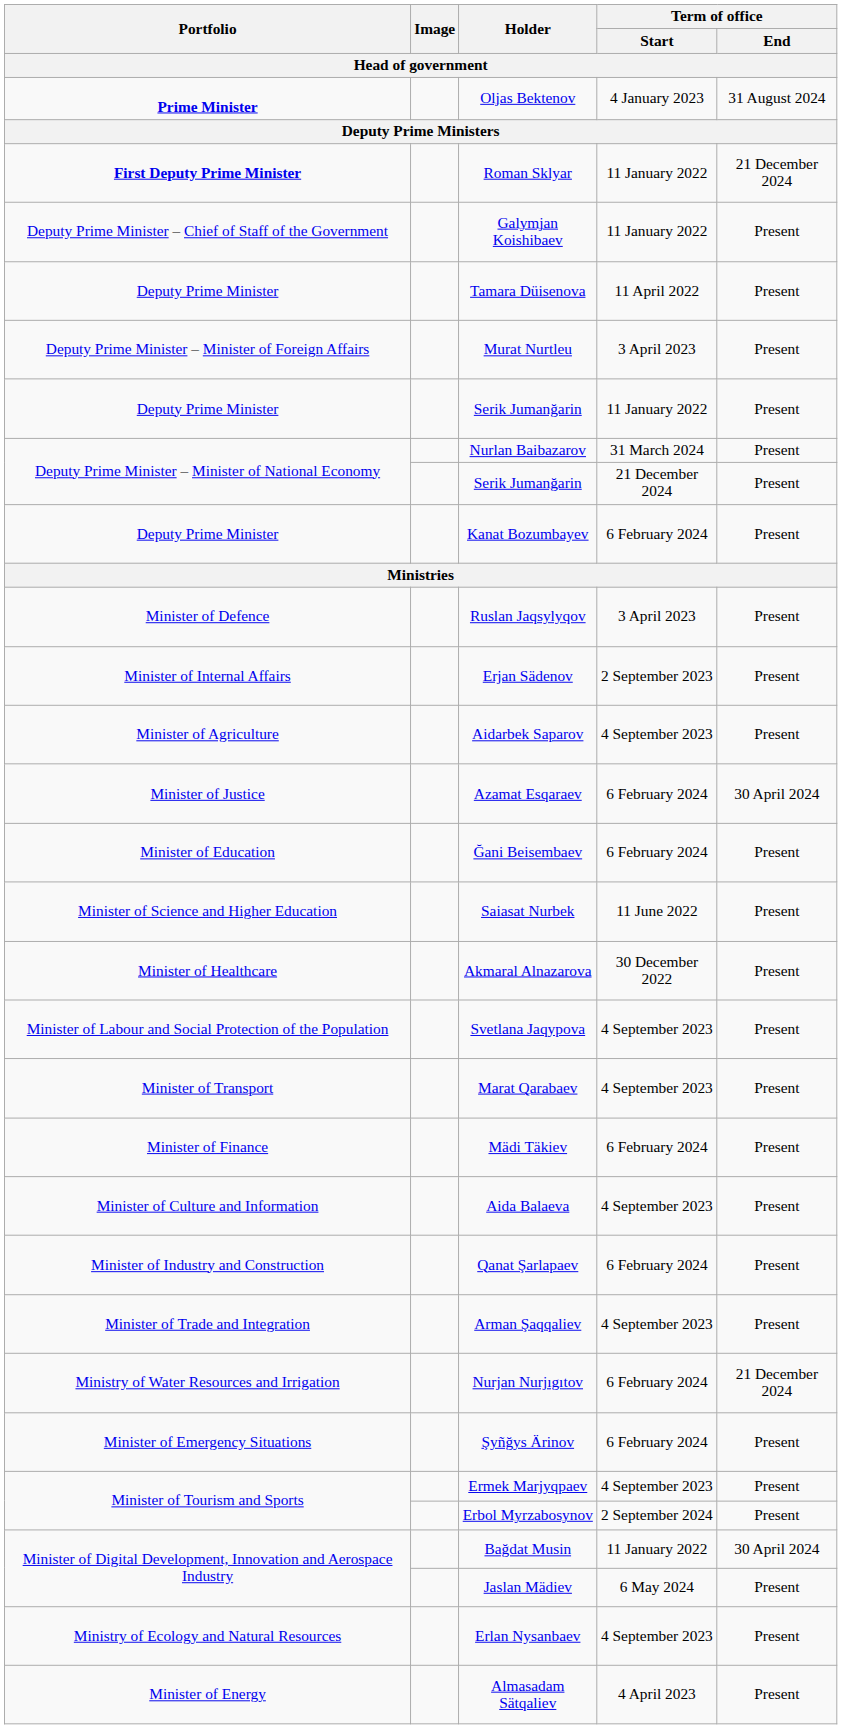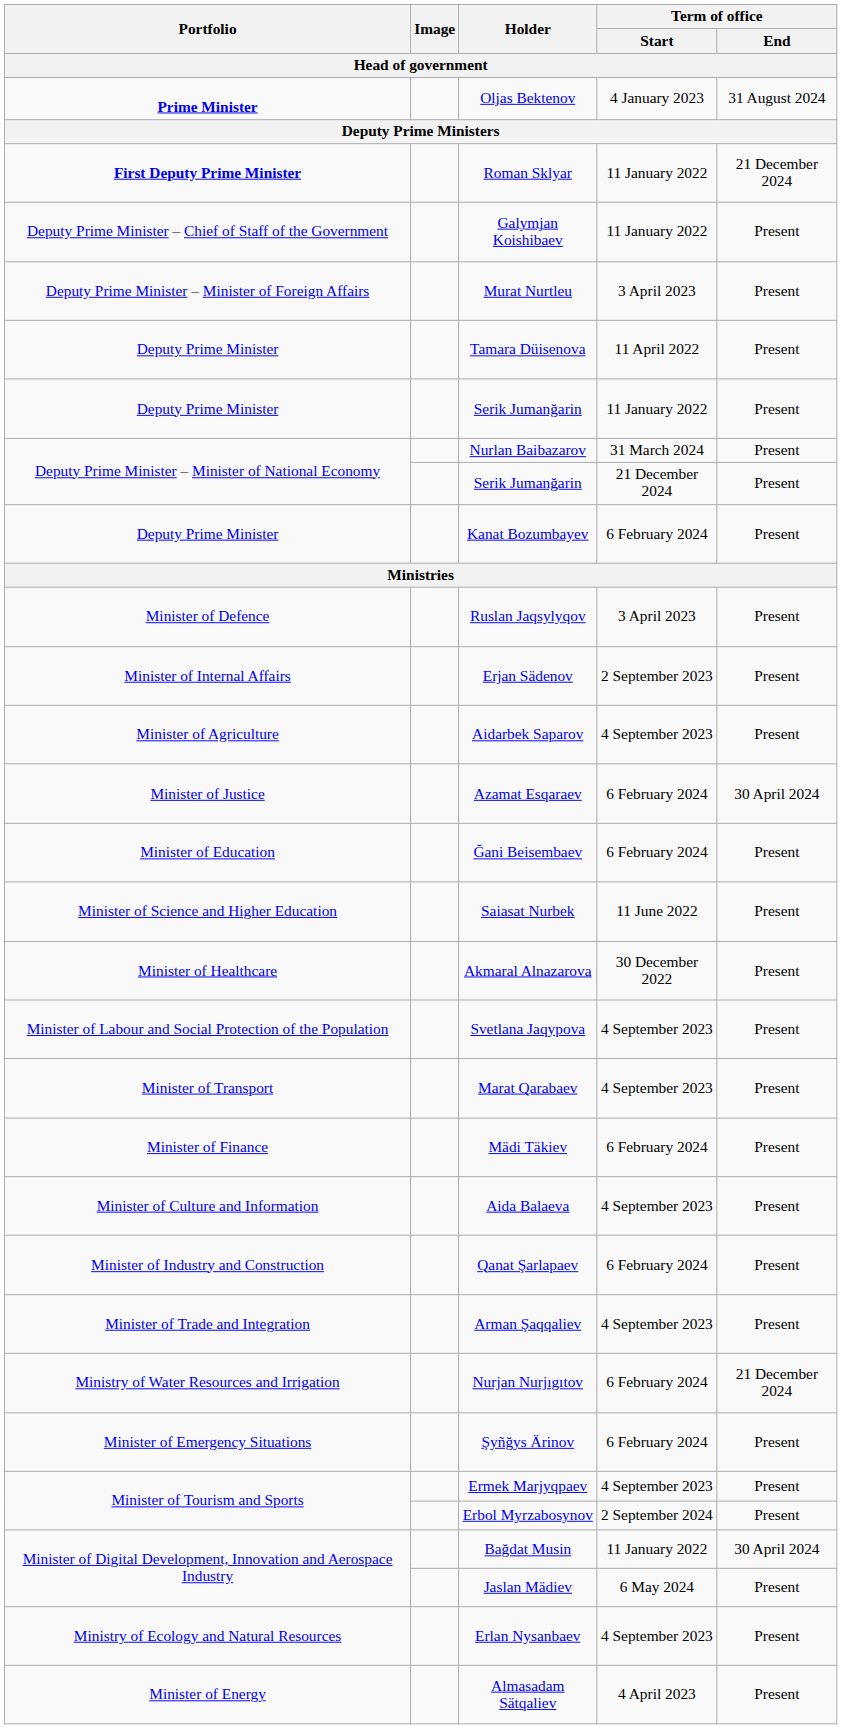rows swapped: (208, 349) <-> (208, 290)
